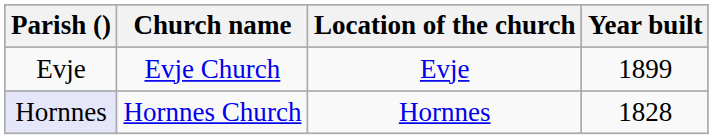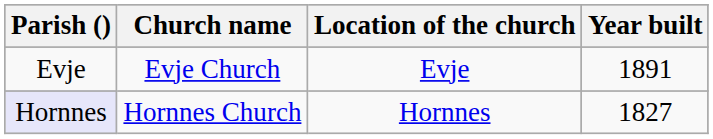(645, 68) 1899 -> (645, 68) 1891
(645, 111) 1828 -> (645, 111) 1827
